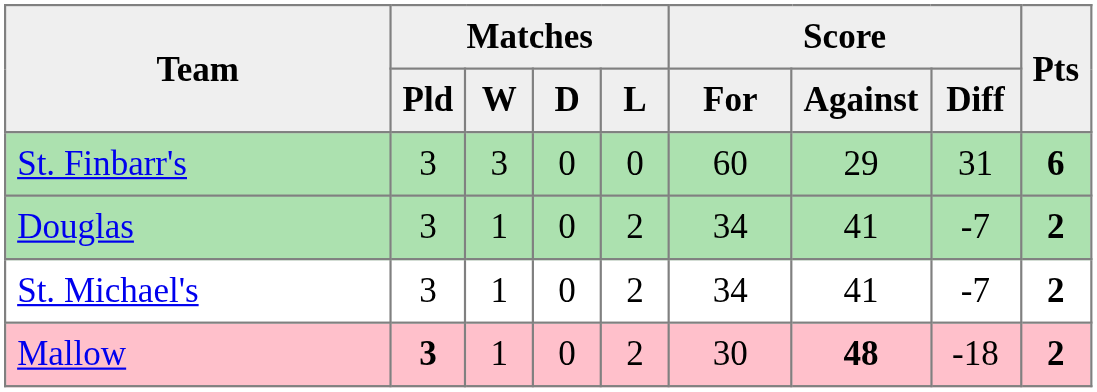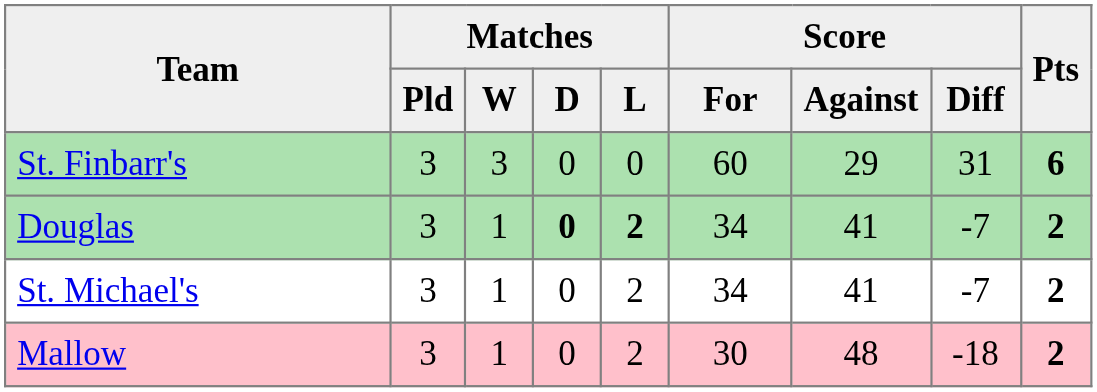(567, 226) normal -> (567, 226) bold
(635, 226) normal -> (635, 226) bold
(428, 353) bold -> (428, 353) normal
(861, 353) bold -> (861, 353) normal
